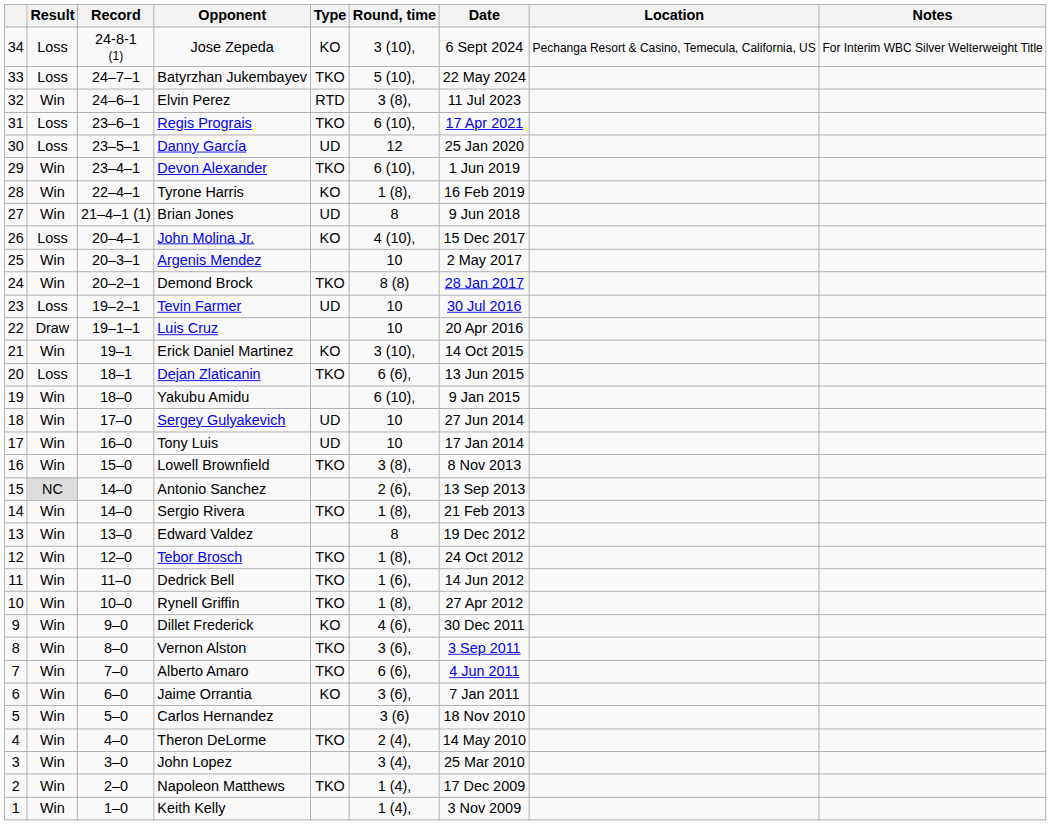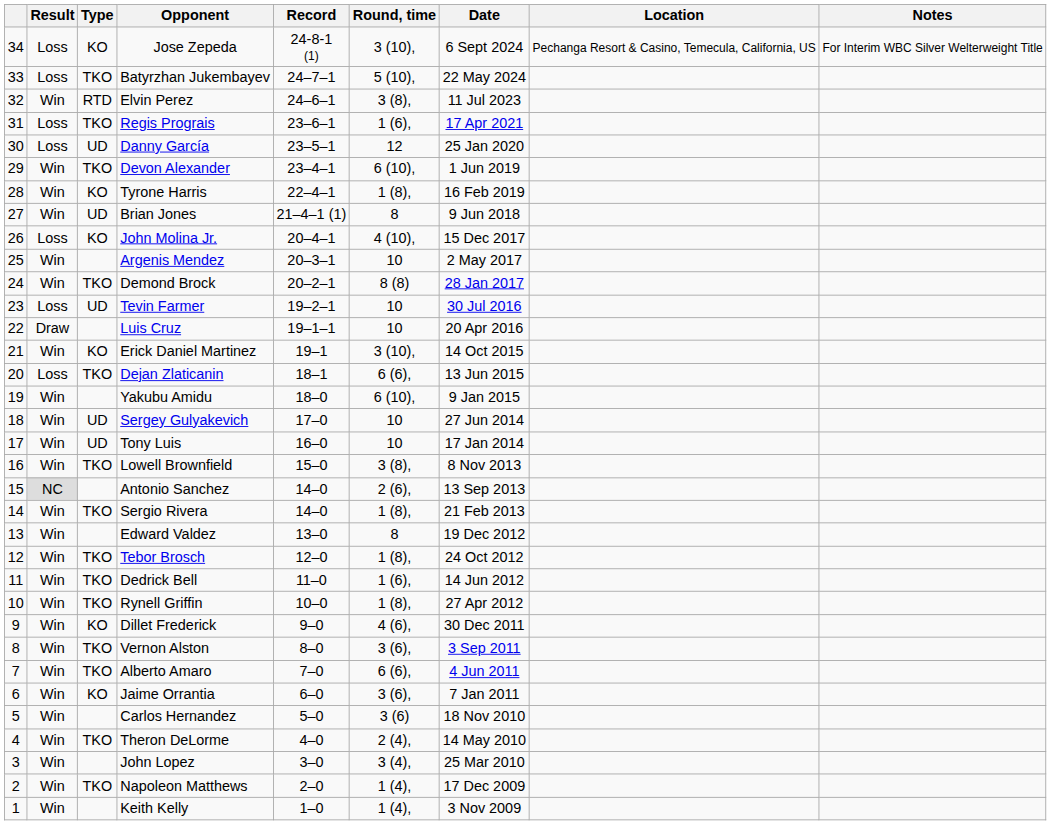columns swapped: (116, 15) <-> (330, 15)
(394, 123) 6 (10), -> (394, 123) 1 (6),
